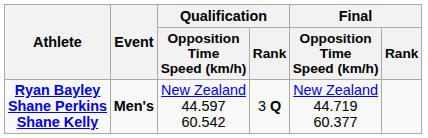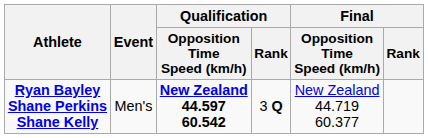(134, 106) bold -> (133, 106) normal
(204, 106) normal -> (204, 106) bold
